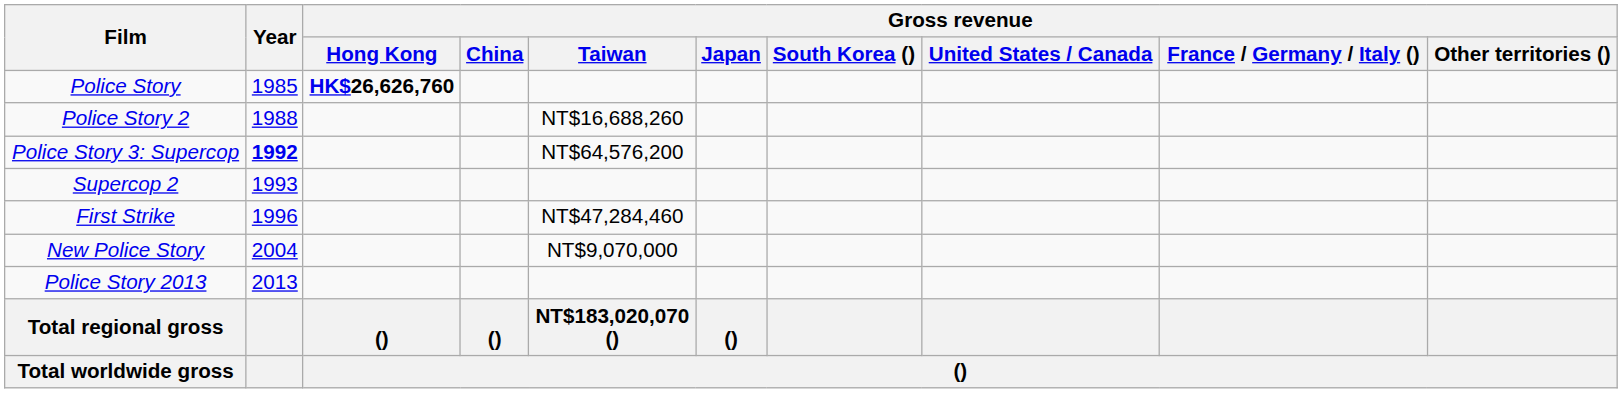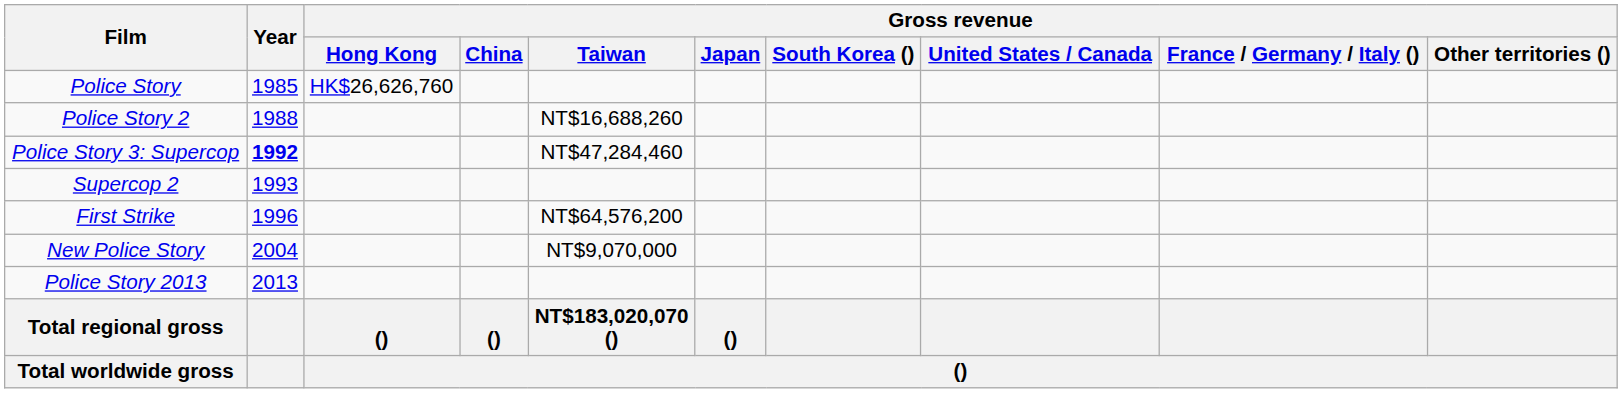(382, 86) bold -> (382, 86) normal
(612, 151) NT$64,576,200 -> (612, 151) NT$47,284,460
(612, 217) NT$47,284,460 -> (612, 217) NT$64,576,200
